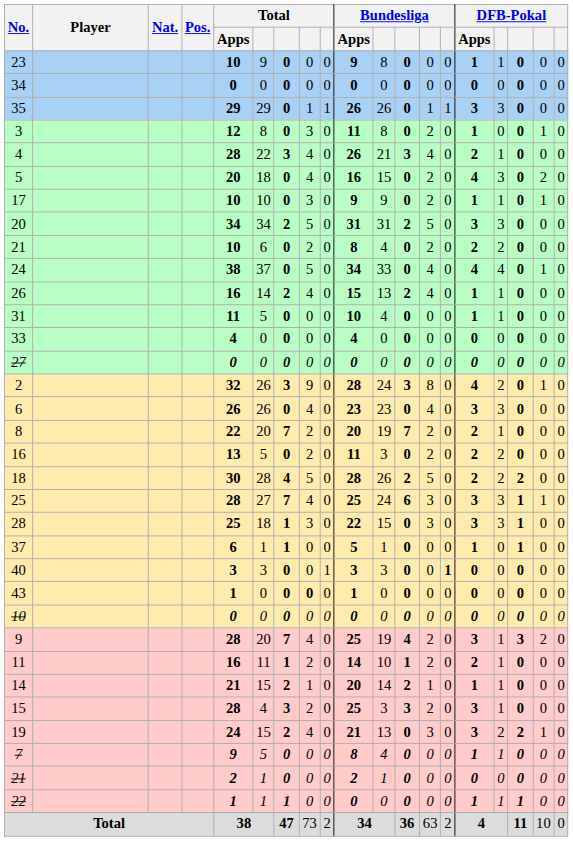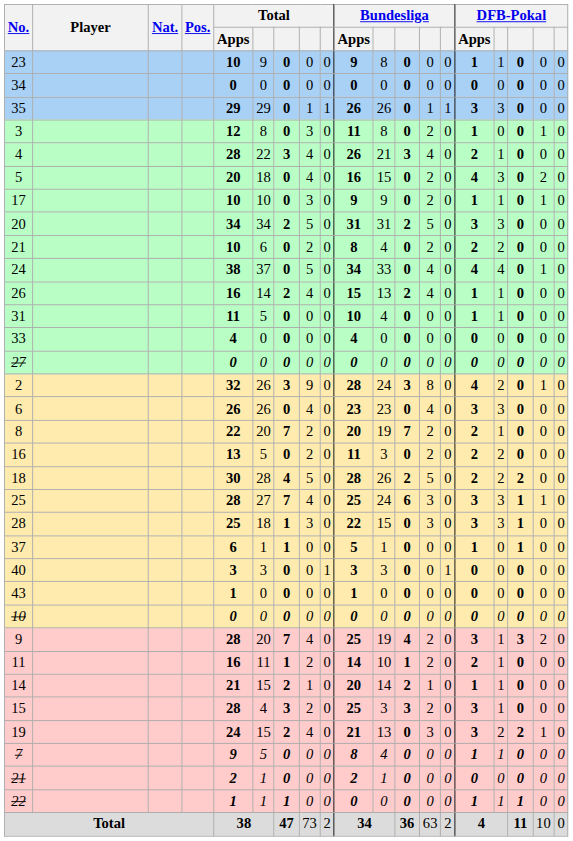(448, 570) bold -> (448, 570) normal
(310, 593) bold -> (310, 593) normal
